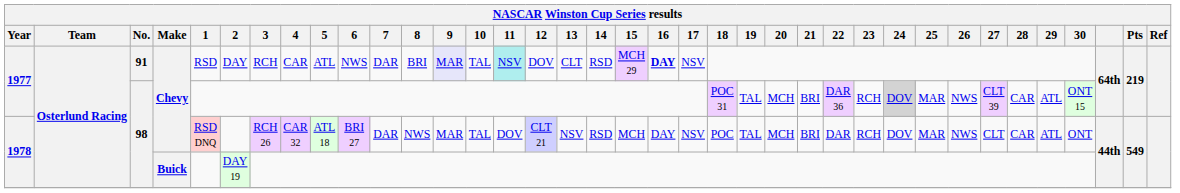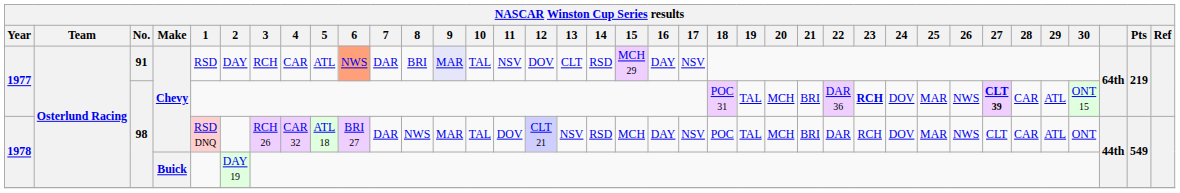(354, 63) no background -> (354, 63) lightsalmon background
(510, 63) paleturquoise background -> (510, 63) no background
(663, 63) bold -> (663, 63) normal
(869, 98) normal -> (870, 98) bold
(900, 98) lightgrey background -> (902, 98) no background
(994, 98) normal -> (997, 98) bold
